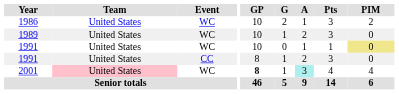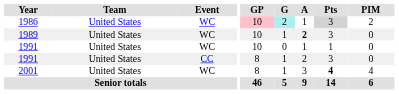(257, 22) no background -> (257, 22) pink background
(285, 22) no background -> (285, 22) paleturquoise background
(331, 22) no background -> (331, 22) lightgrey background
(304, 34) normal -> (304, 34) bold
(371, 46) khaki background -> (371, 46) no background
(115, 71) pink background -> (115, 71) no background
(257, 71) bold -> (257, 71) normal
(304, 71) paleturquoise background -> (304, 71) no background
(331, 71) normal -> (331, 71) bold
